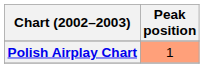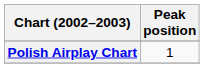(170, 52) lightsalmon background -> (170, 52) no background
